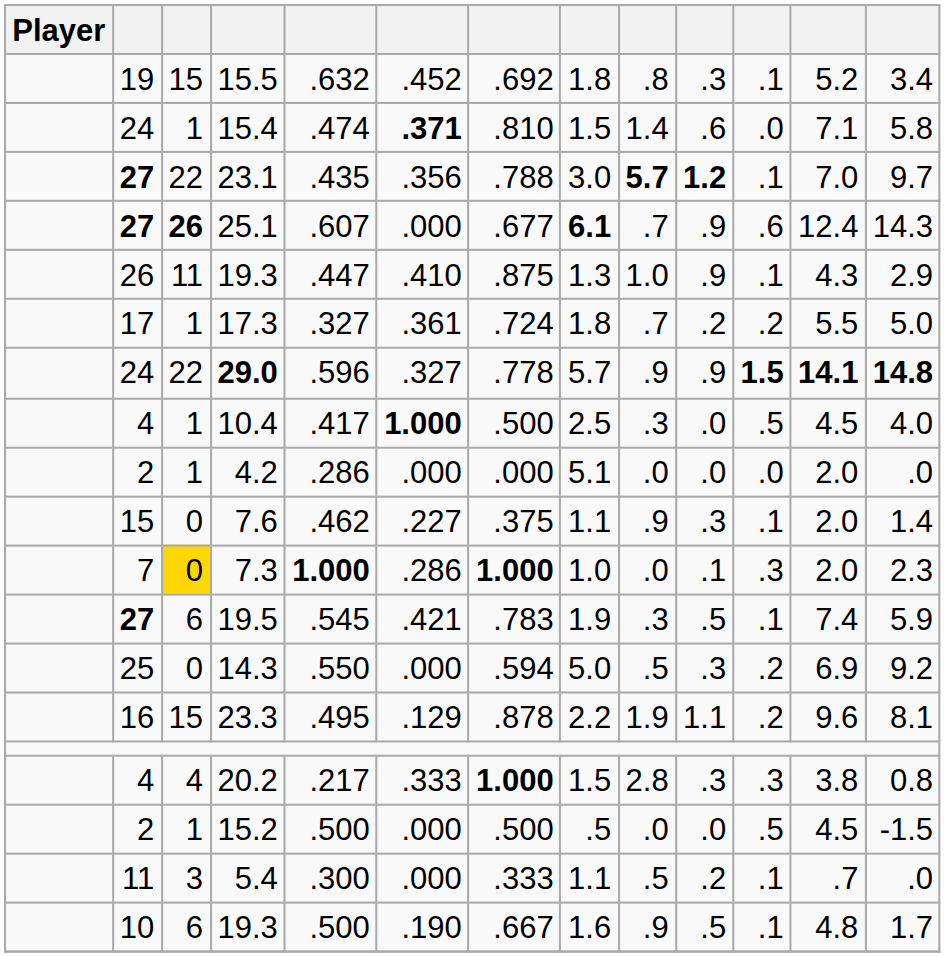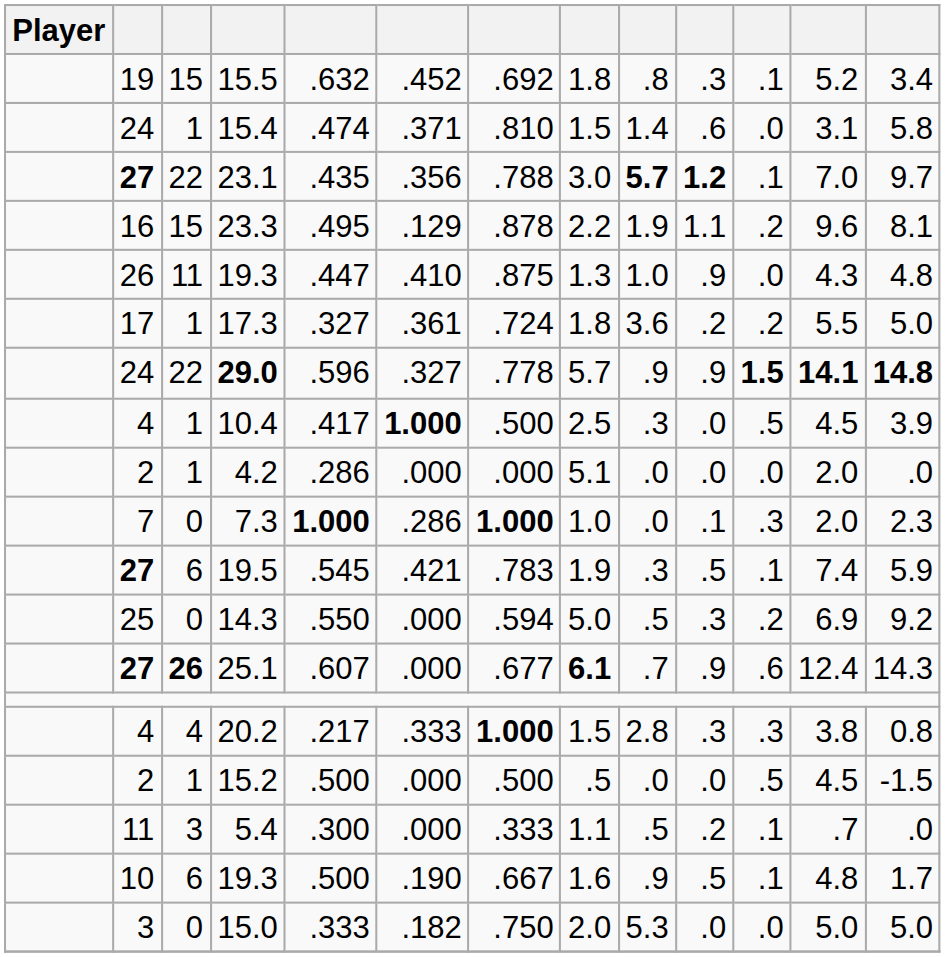(432, 128) bold -> (432, 128) normal
(837, 128) 7.1 -> (837, 128) 3.1
rows swapped: (137, 717) <-> (137, 226)
(771, 275) .1 -> (771, 275) .0
(912, 275) 2.9 -> (912, 275) 4.8
(656, 324) .7 -> (647, 324) 3.6
(912, 422) 4.0 -> (912, 422) 3.9
- row: (137, 521)
(194, 570) gold background -> (194, 521) no background
+ row: (146, 928)
